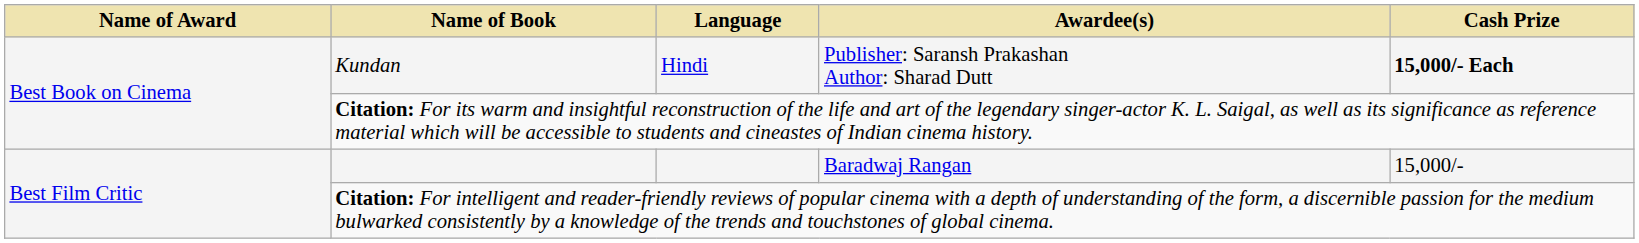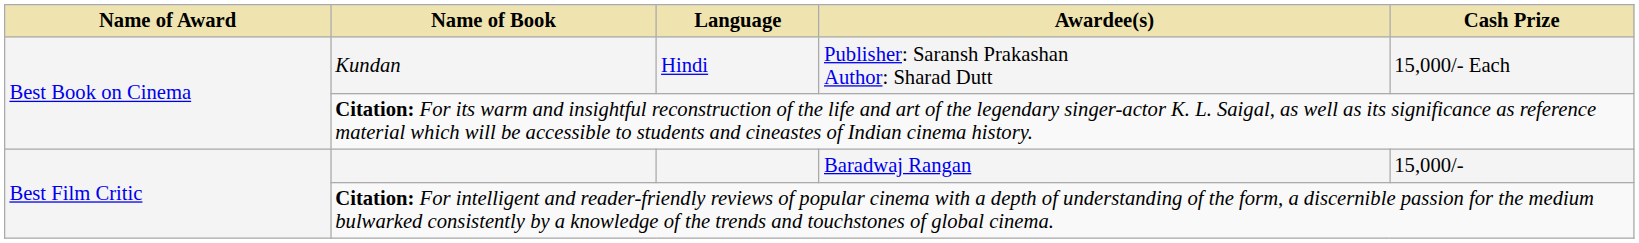(1454, 65) bold -> (1452, 65) normal
